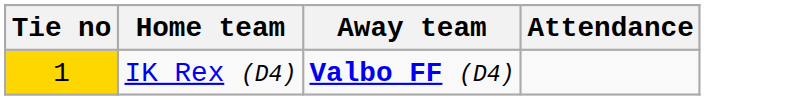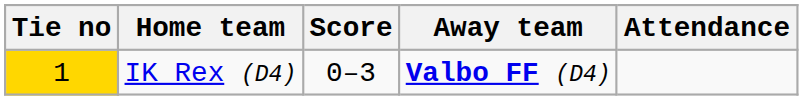+ column: (351, 28)
